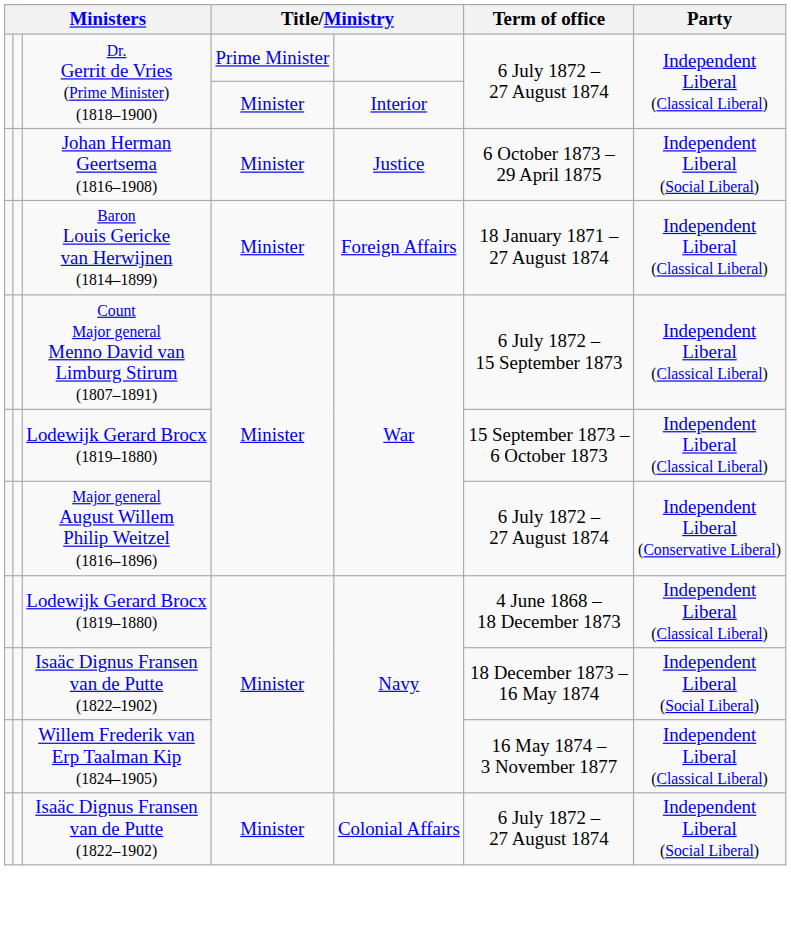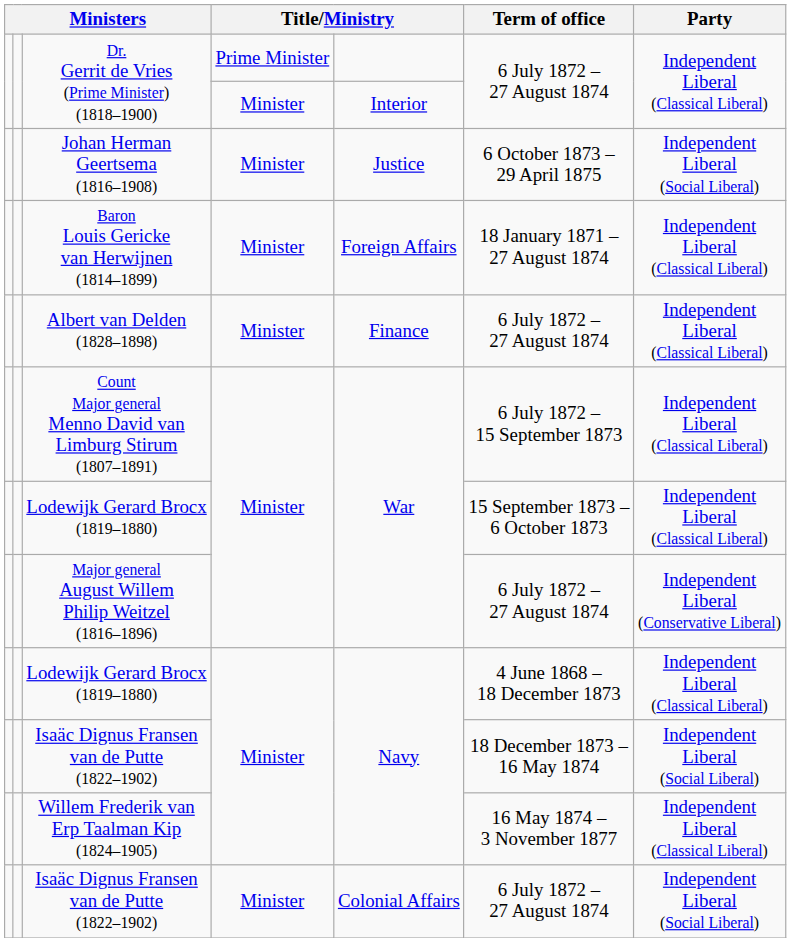+ row: (117, 330)
